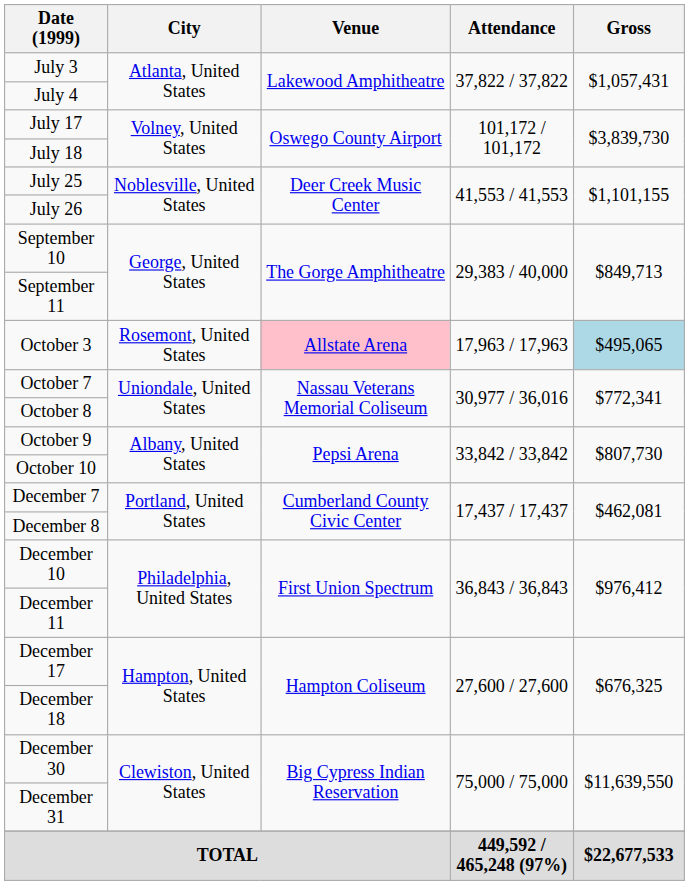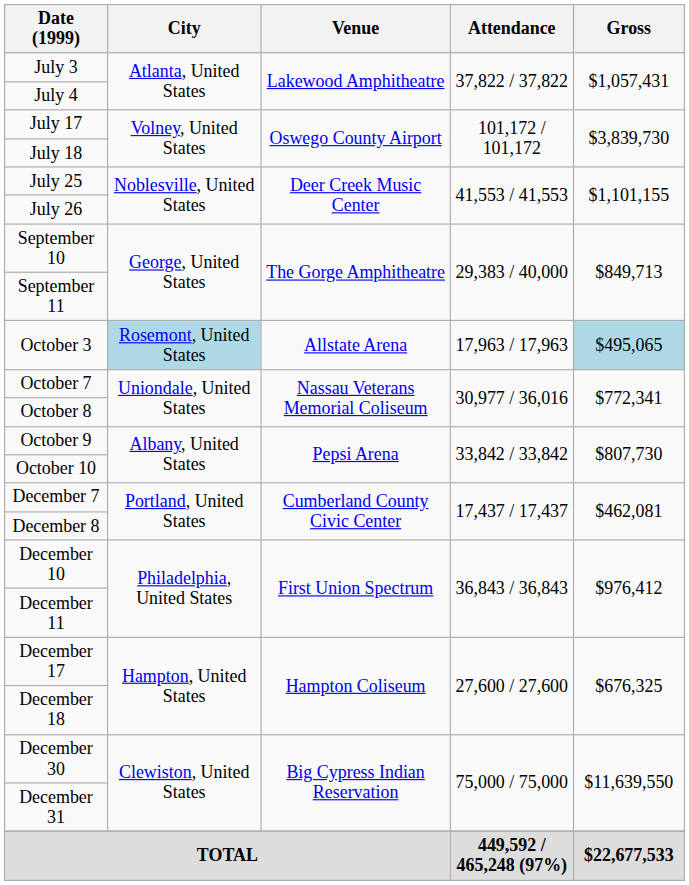(184, 345) no background -> (184, 345) lightblue background
(356, 345) pink background -> (356, 345) no background
